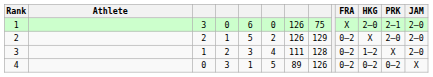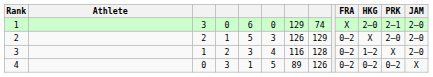(296, 25) 126 -> (296, 25) 129
(320, 25) 75 -> (320, 25) 74
(273, 38) 2 -> (273, 38) 3
(296, 52) 111 -> (296, 52) 116
